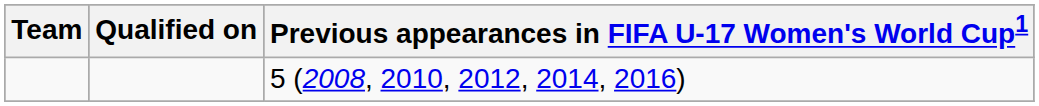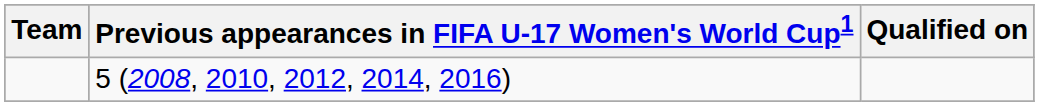columns swapped: (176, 30) <-> (649, 30)
